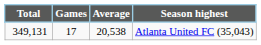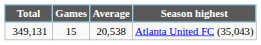(71, 31) 17 -> (71, 31) 15
